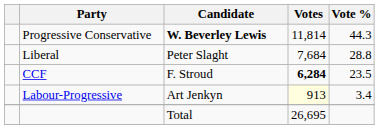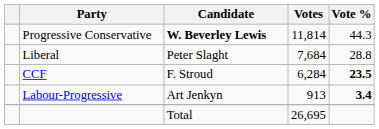(312, 74) bold -> (312, 74) normal
(360, 74) normal -> (360, 74) bold
(316, 94) lightyellow background -> (316, 94) no background
(364, 94) normal -> (364, 94) bold
